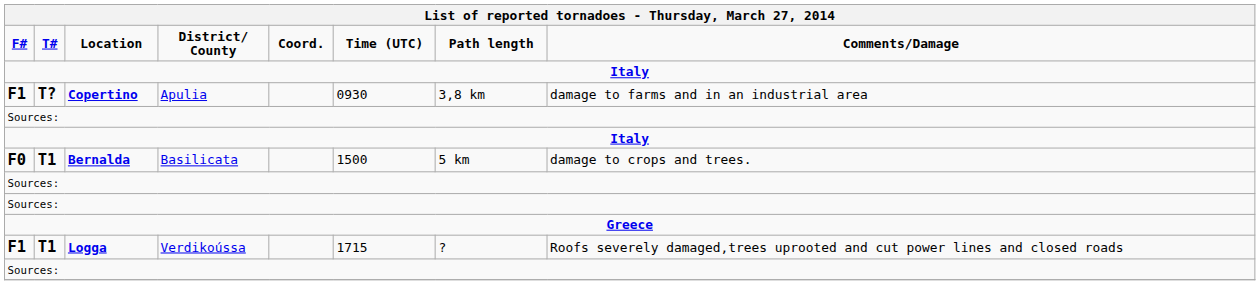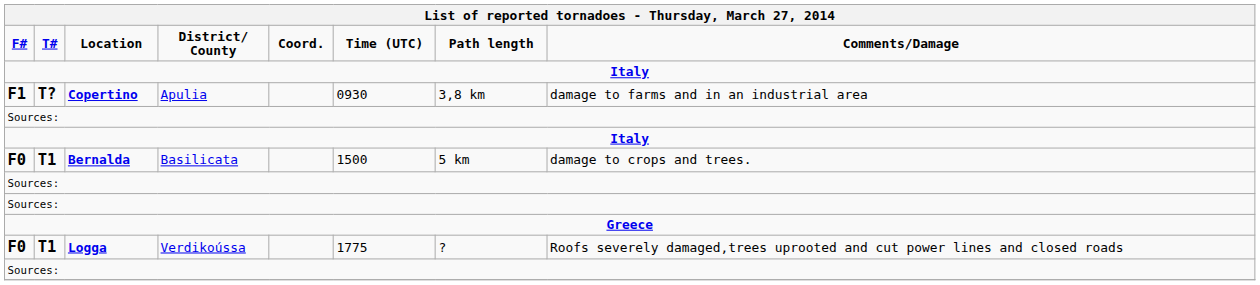(17, 247) F1 -> (17, 247) F0
(352, 247) 1715 -> (352, 247) 1775
